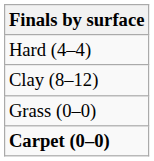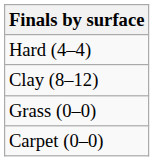(59, 140) bold -> (56, 140) normal
